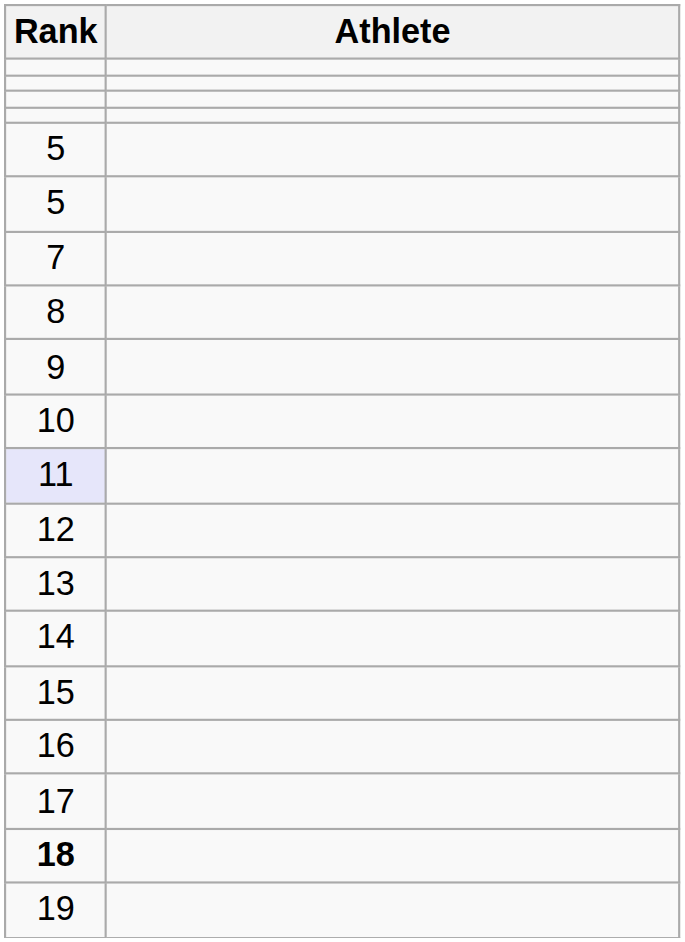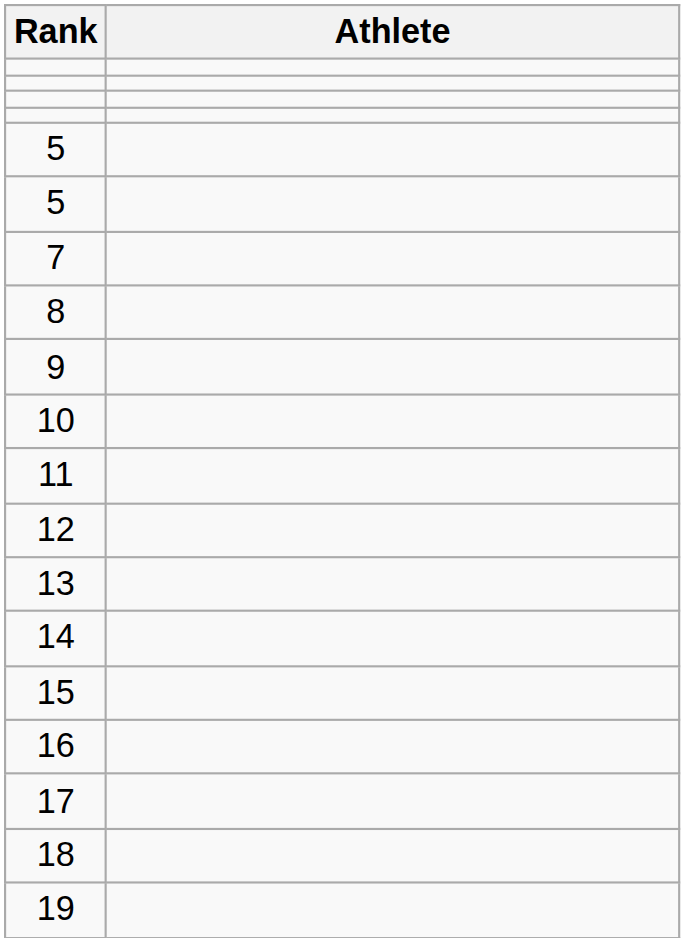(56, 474) lavender background -> (56, 474) no background
(56, 855) bold -> (56, 855) normal
